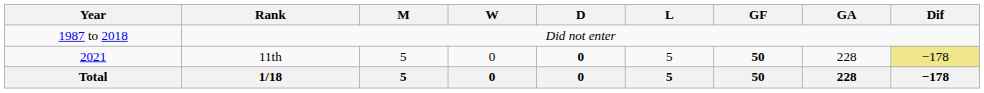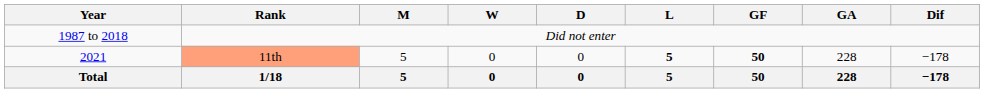(270, 56) no background -> (270, 56) lightsalmon background
(581, 56) bold -> (581, 56) normal
(669, 56) normal -> (669, 56) bold
(935, 56) khaki background -> (935, 56) no background
